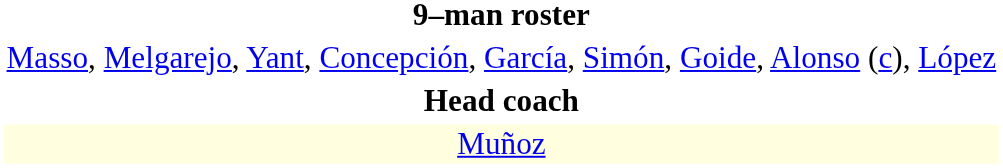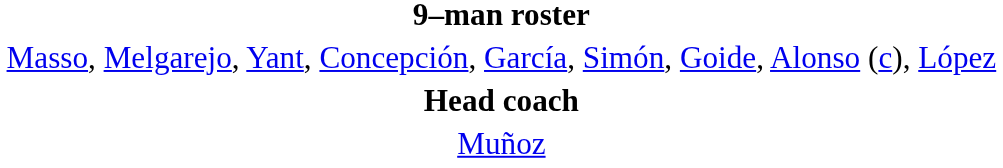(501, 143) lightyellow background -> (501, 143) no background
